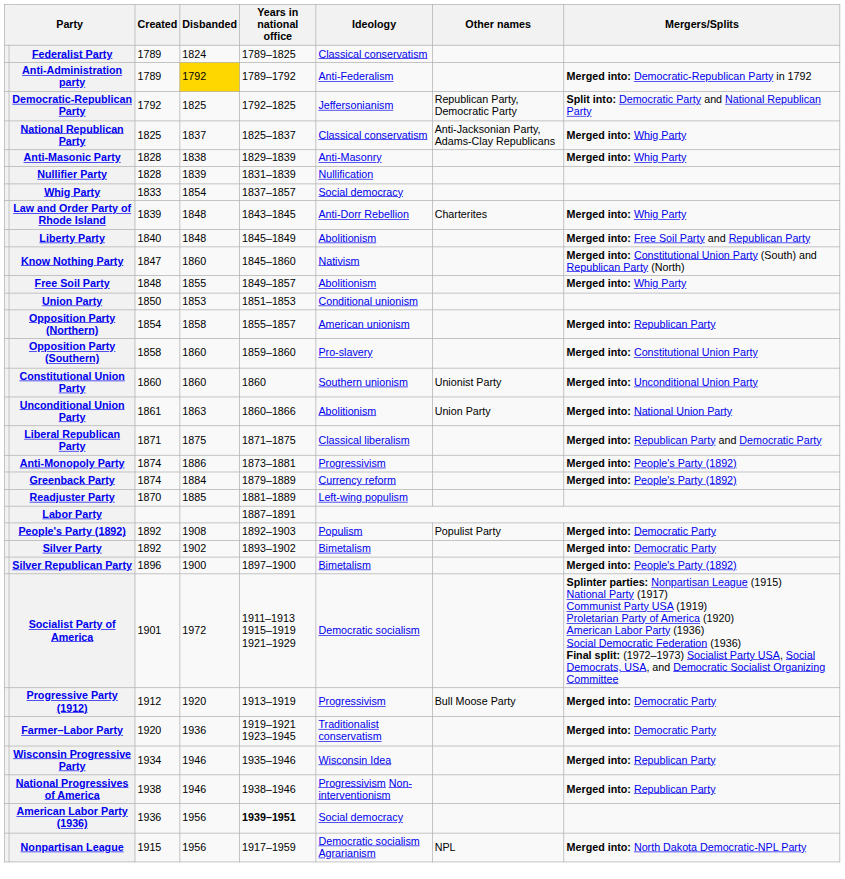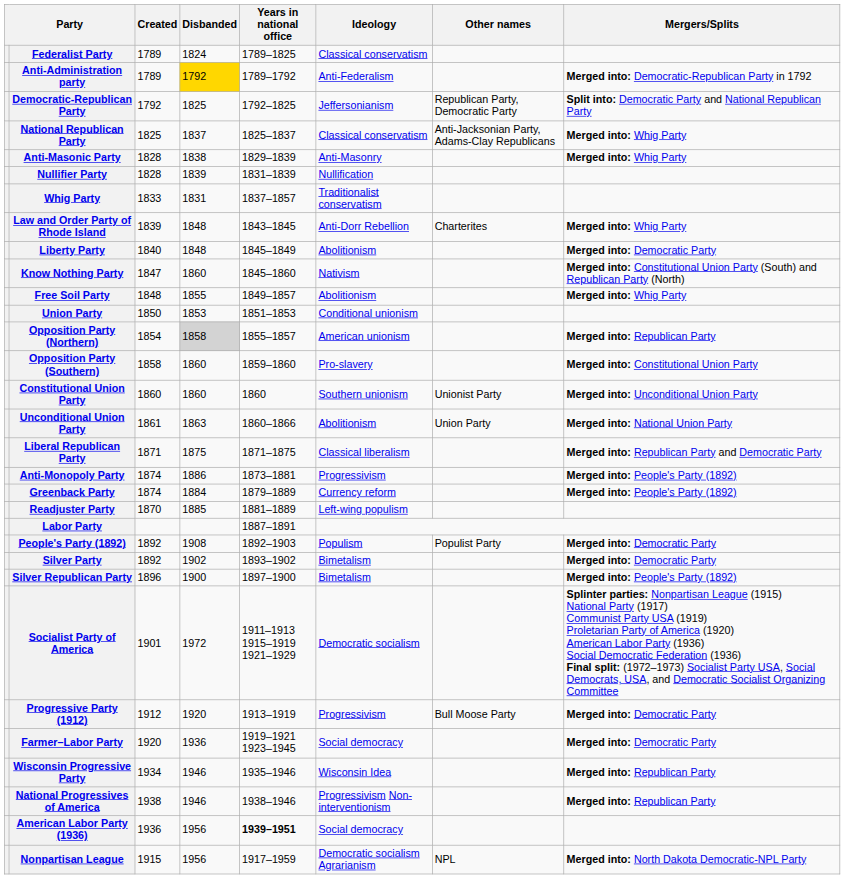(194, 192) 1854 -> (194, 198) 1831
(361, 192) Social democracy -> (350, 198) Traditionalist conservatism
(688, 238) Merged into: Free Soil Party and Republican Party -> (641, 250) Merged into: Democratic Party
(194, 324) no background -> (194, 336) lightgrey background
(350, 731) Traditionalist conservatism -> (361, 743) Social democracy
